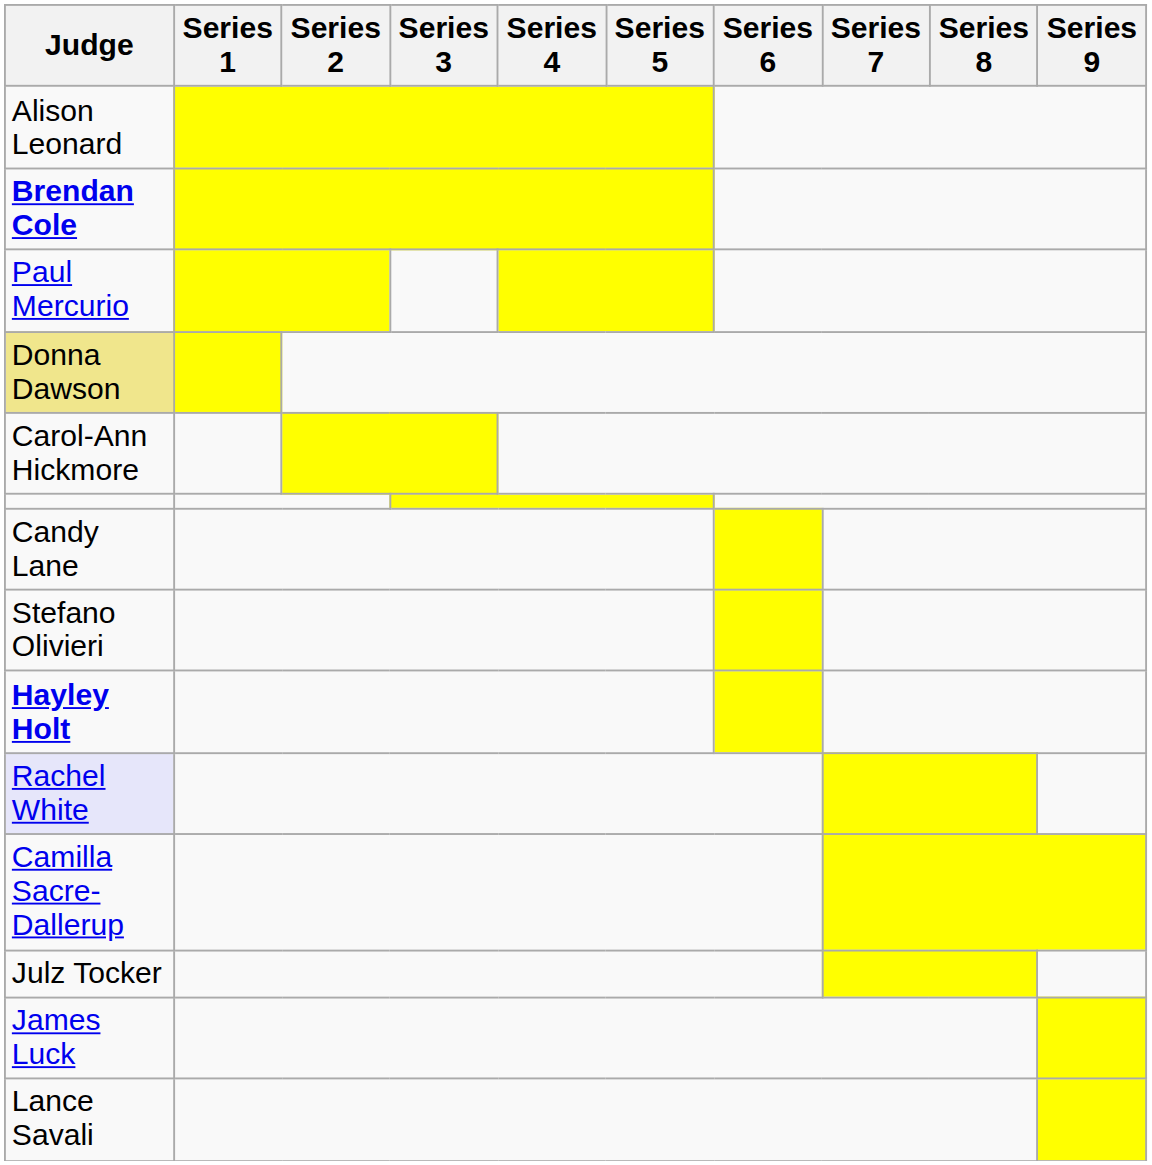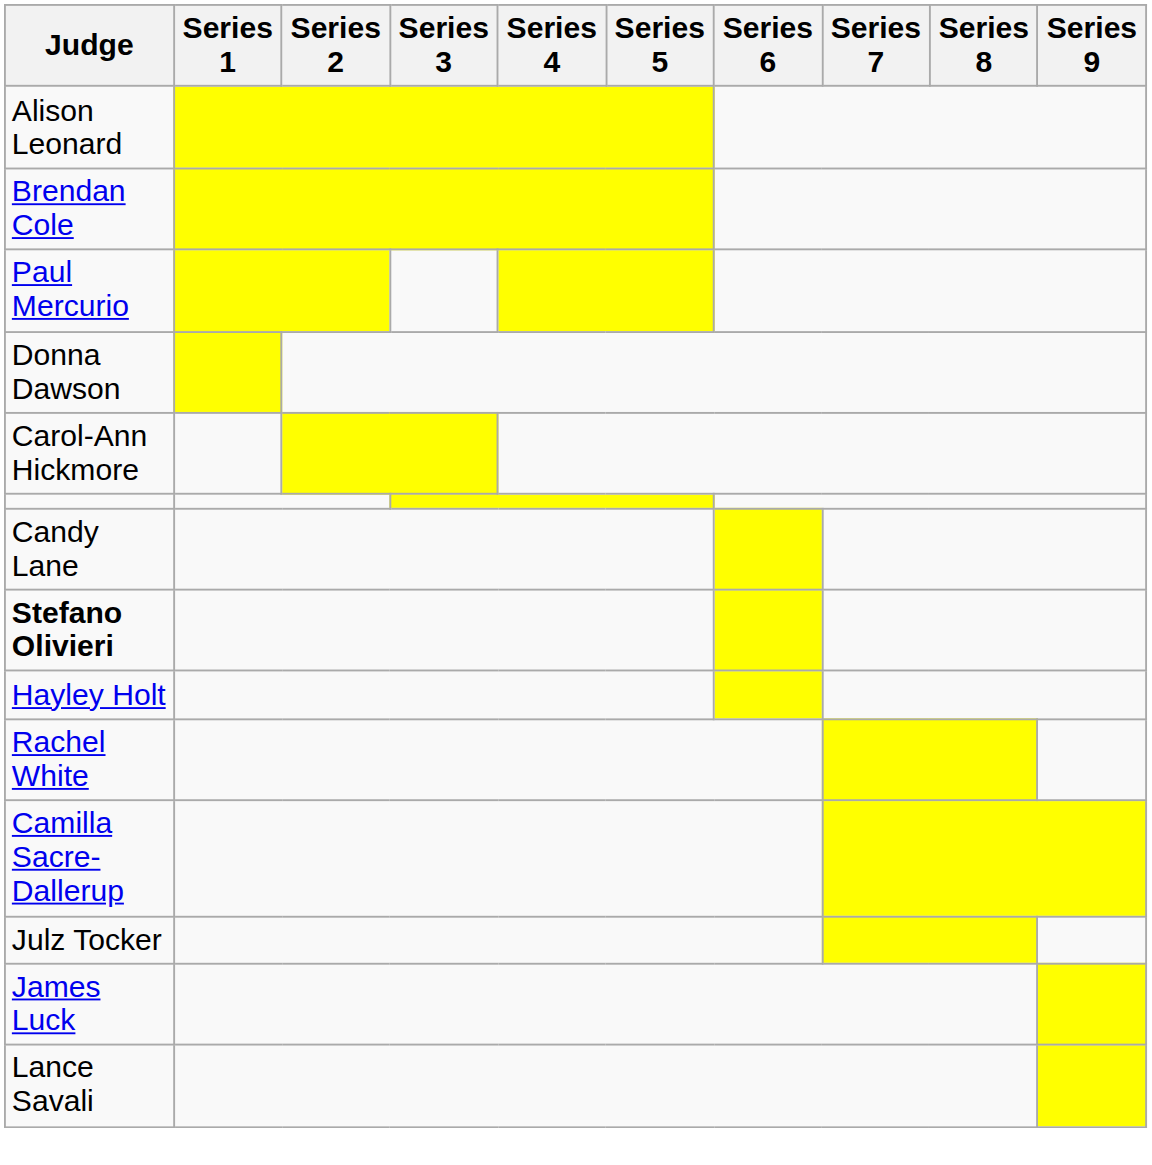(73, 208) bold -> (69, 208) normal
(66, 371) khaki background -> (66, 371) no background
(64, 629) normal -> (67, 629) bold
(60, 711) bold -> (89, 694) normal
(59, 793) lavender background -> (59, 759) no background
